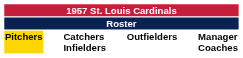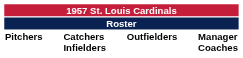(24, 37) gold background -> (24, 37) no background
